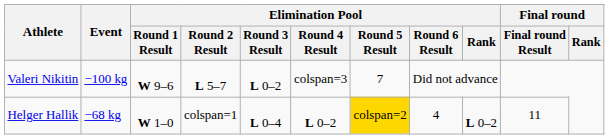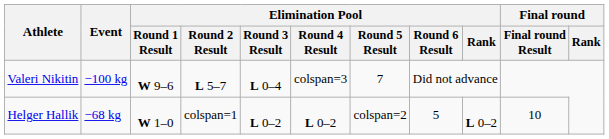(266, 86) L 0–2 -> (266, 86) L 0–4
(266, 123) L 0–4 -> (266, 123) L 0–2
(380, 115) gold background -> (380, 115) no background
(436, 115) 4 -> (436, 115) 5
(535, 115) 11 -> (535, 115) 10
